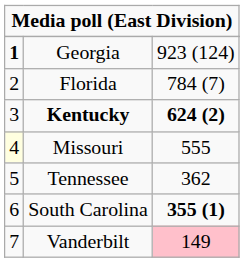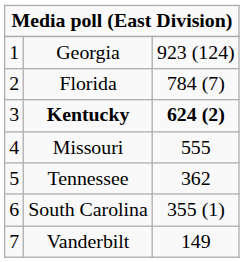(14, 52) bold -> (14, 52) normal
(14, 146) lightyellow background -> (14, 146) no background
(196, 209) bold -> (196, 209) normal
(196, 241) pink background -> (196, 241) no background
